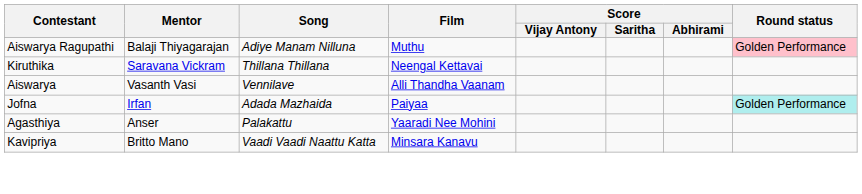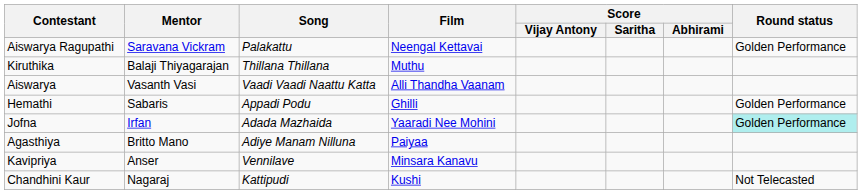(178, 47) Balaji Thiyagarajan -> (176, 47) Saravana Vickram
(299, 47) Adiye Manam Nilluna -> (267, 47) Palakattu
(408, 47) Muthu -> (437, 47) Neengal Kettavai
(791, 47) pink background -> (791, 47) no background
(176, 66) Saravana Vickram -> (178, 66) Balaji Thiyagarajan
(437, 66) Neengal Kettavai -> (408, 66) Muthu
(268, 85) Vennilave -> (309, 85) Vaadi Vaadi Naattu Katta
+ row: (29, 104)
(409, 104) Paiyaa -> (443, 123) Yaaradi Nee Mohini
(143, 123) Anser -> (158, 142) Britto Mano
(267, 123) Palakattu -> (299, 142) Adiye Manam Nilluna
(443, 123) Yaaradi Nee Mohini -> (409, 142) Paiyaa
(158, 142) Britto Mano -> (143, 161) Anser
(309, 142) Vaadi Vaadi Naattu Katta -> (268, 161) Vennilave
+ row: (49, 180)
